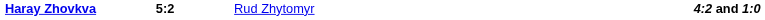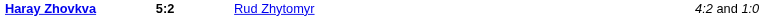(727, 9) bold -> (727, 9) normal
